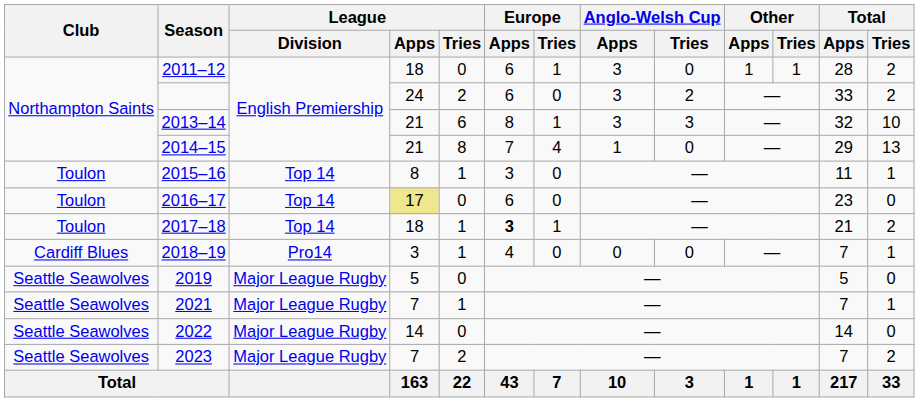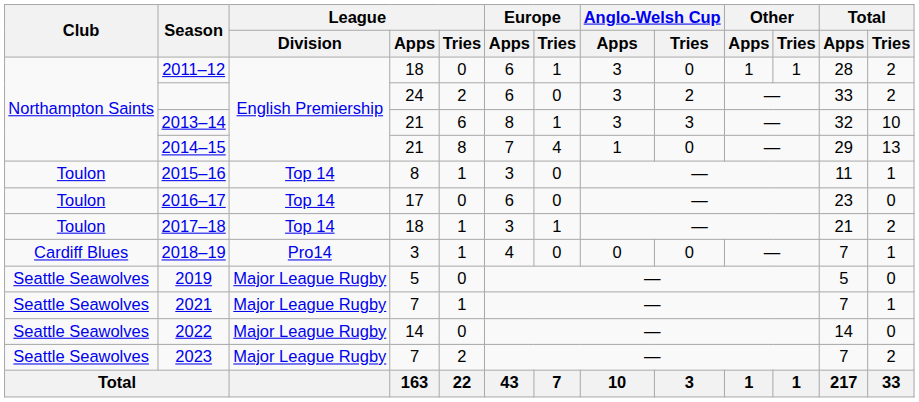(415, 200) khaki background -> (415, 200) no background
(509, 226) bold -> (509, 226) normal
